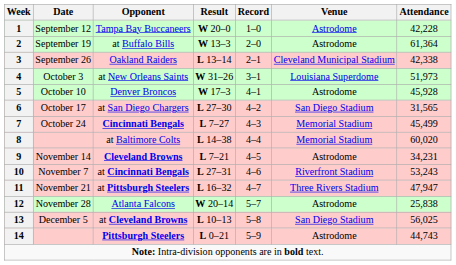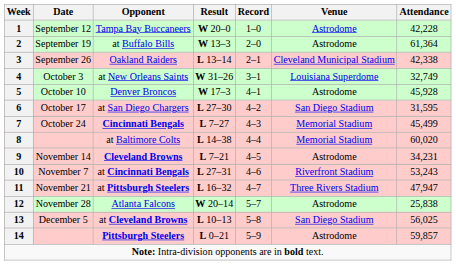(424, 76) 51,973 -> (424, 76) 32,749
(424, 108) 31,565 -> (424, 108) 31,595
(424, 236) 44,743 -> (424, 236) 59,857
